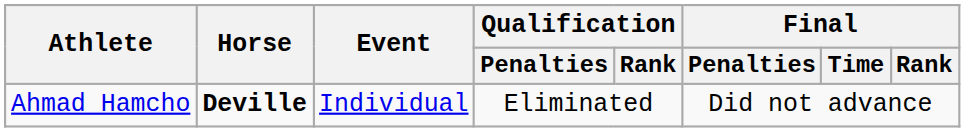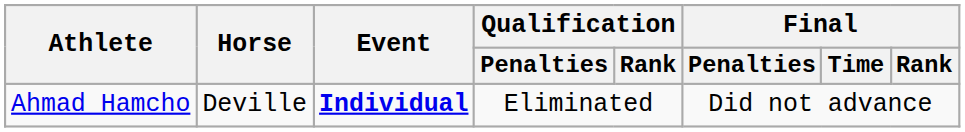(255, 105) bold -> (255, 105) normal
(394, 105) normal -> (394, 105) bold
